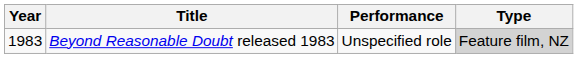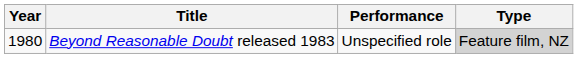(25, 41) 1983 -> (25, 41) 1980
